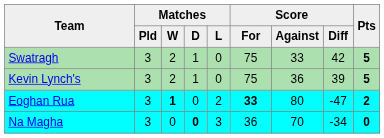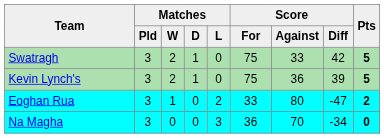(173, 101) bold -> (173, 101) normal
(251, 101) bold -> (251, 101) normal
(196, 122) bold -> (196, 122) normal
